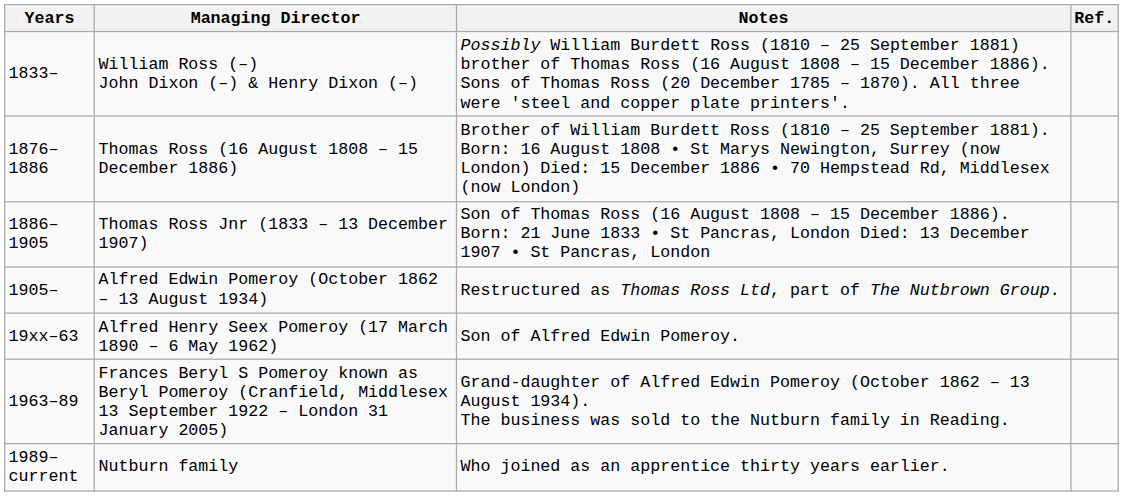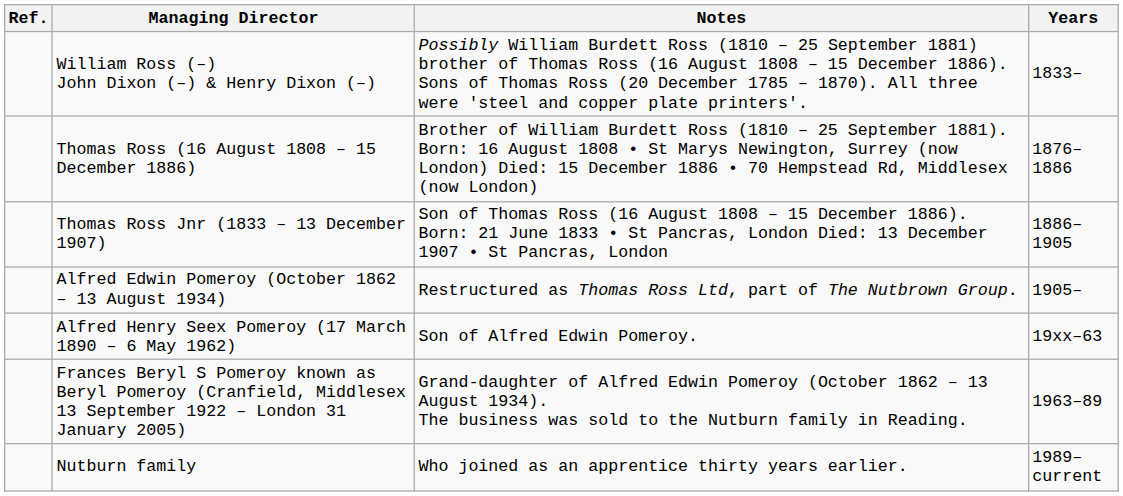columns swapped: (50, 18) <-> (1094, 18)
